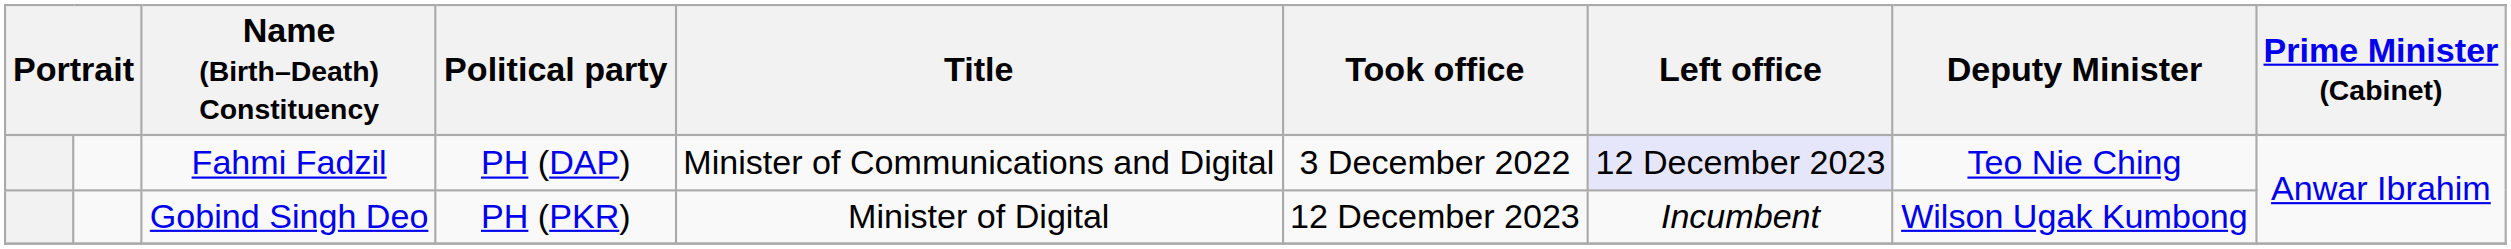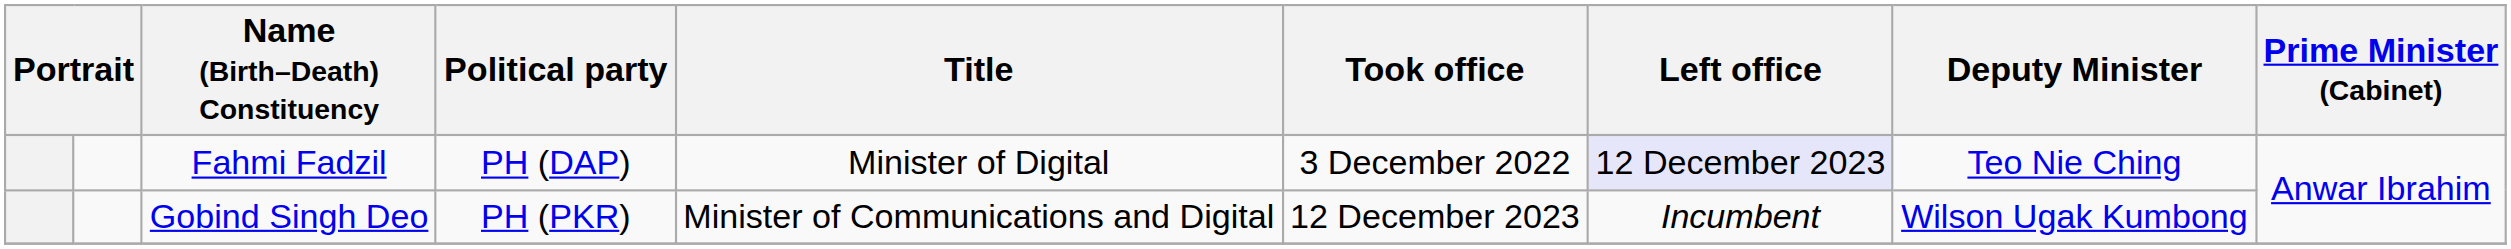(979, 162) Minister of Communications and Digital -> (979, 162) Minister of Digital
(979, 216) Minister of Digital -> (979, 216) Minister of Communications and Digital
